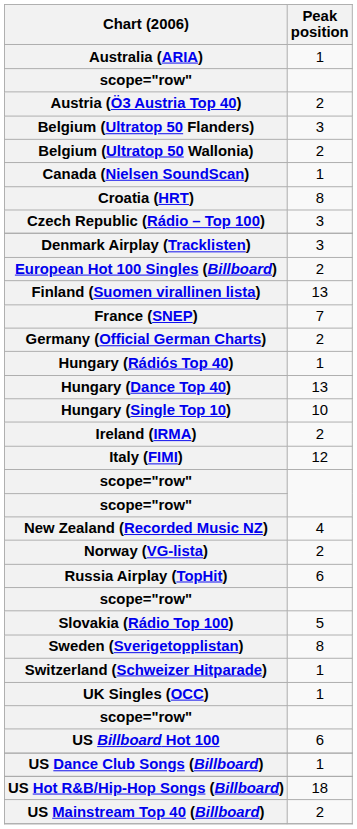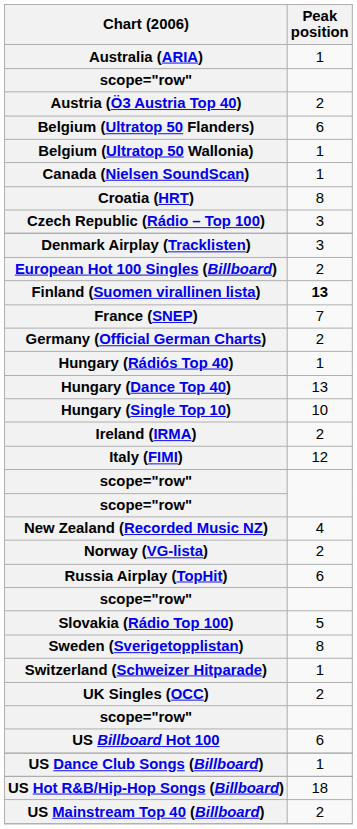(320, 127) 3 -> (320, 127) 6
(320, 151) 2 -> (320, 151) 1
(320, 292) normal -> (320, 292) bold
(320, 693) 1 -> (320, 693) 2
